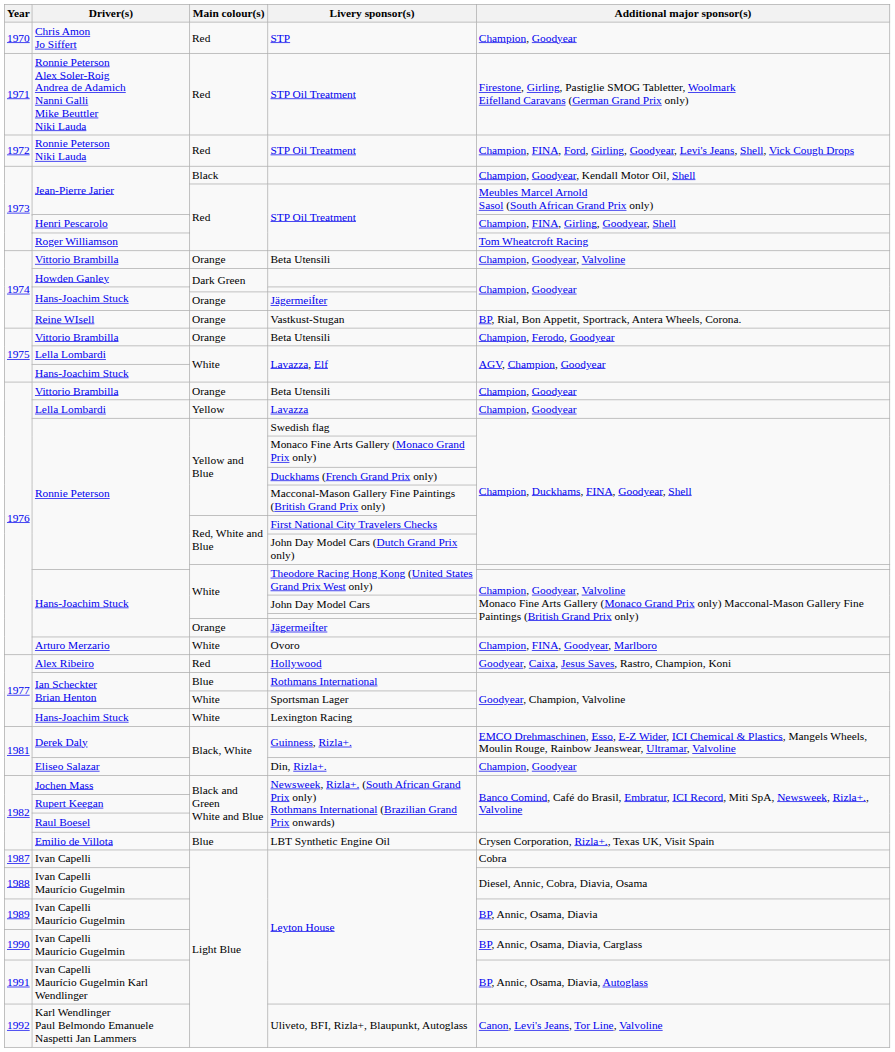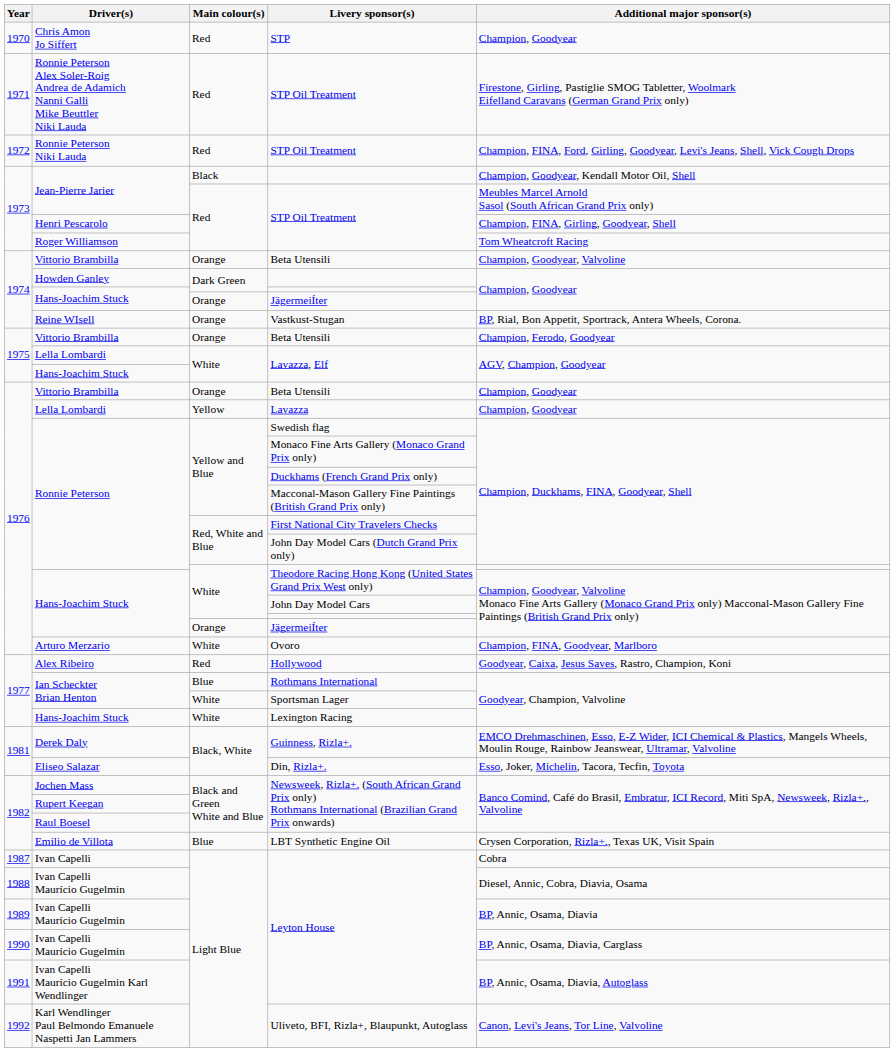(528, 766) Champion, Goodyear -> (582, 766) Esso, Joker, Michelin, Tacora, Tecfin, Toyota
